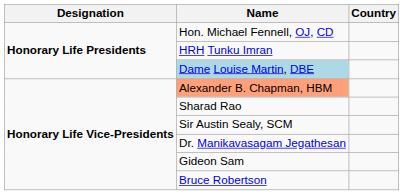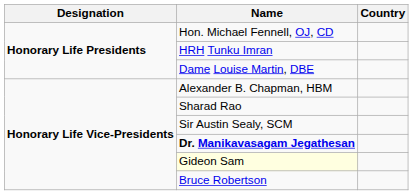(247, 69) lightblue background -> (247, 69) no background
(256, 87) lightsalmon background -> (256, 87) no background
(262, 143) normal -> (267, 143) bold
(212, 161) no background -> (212, 161) lightyellow background
